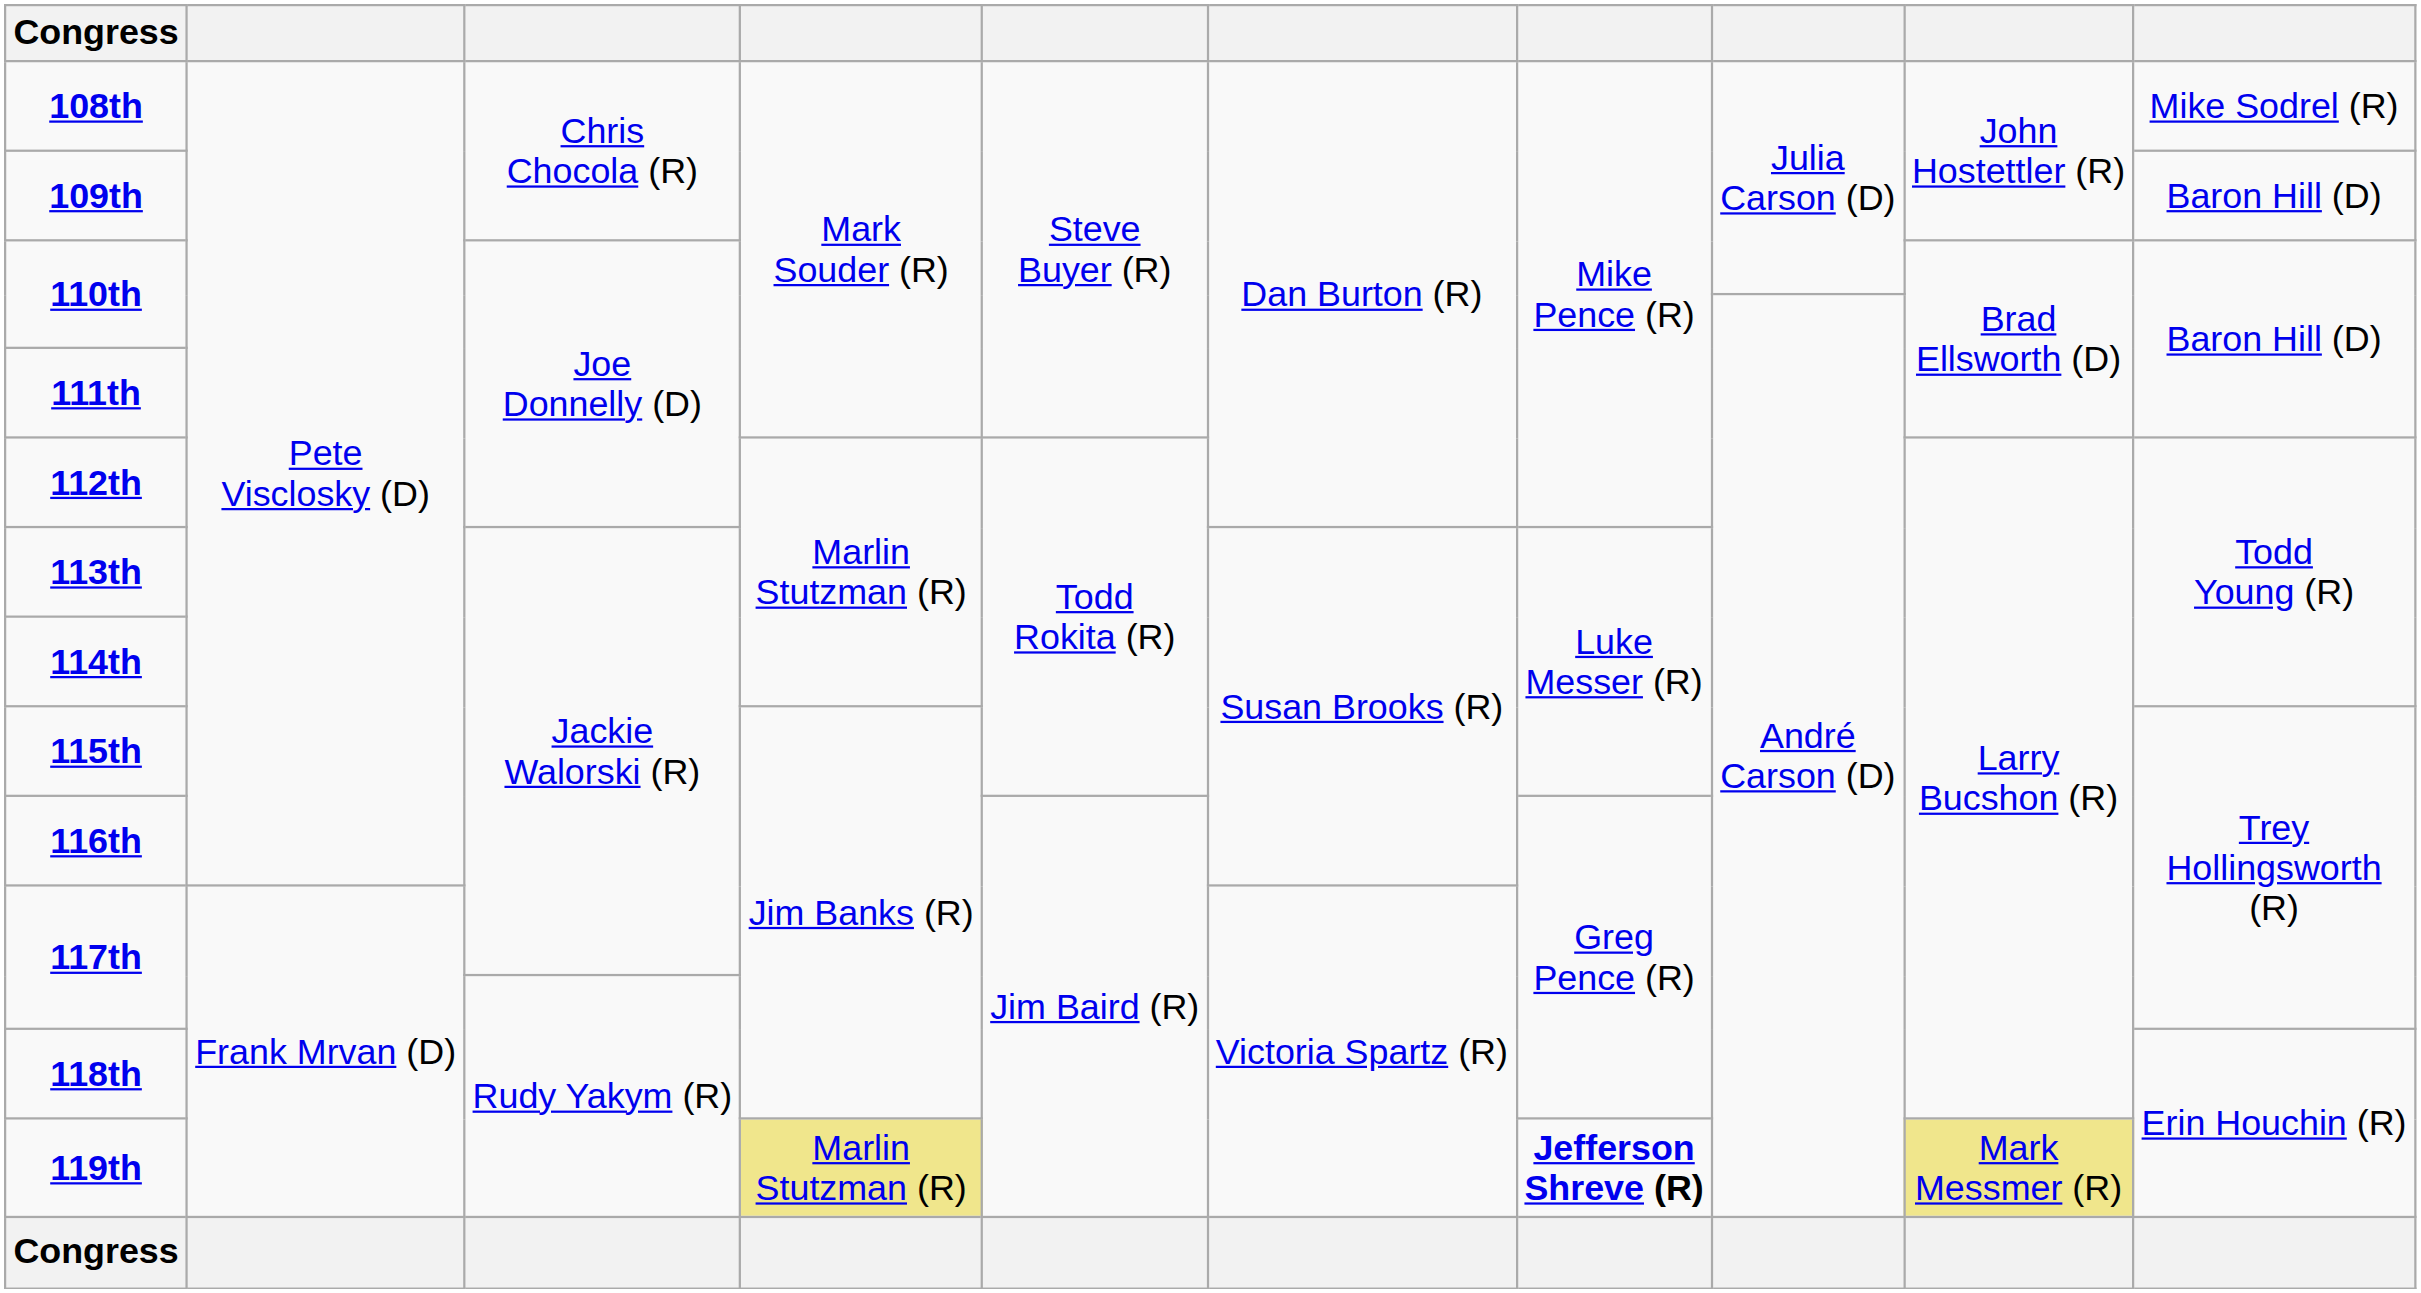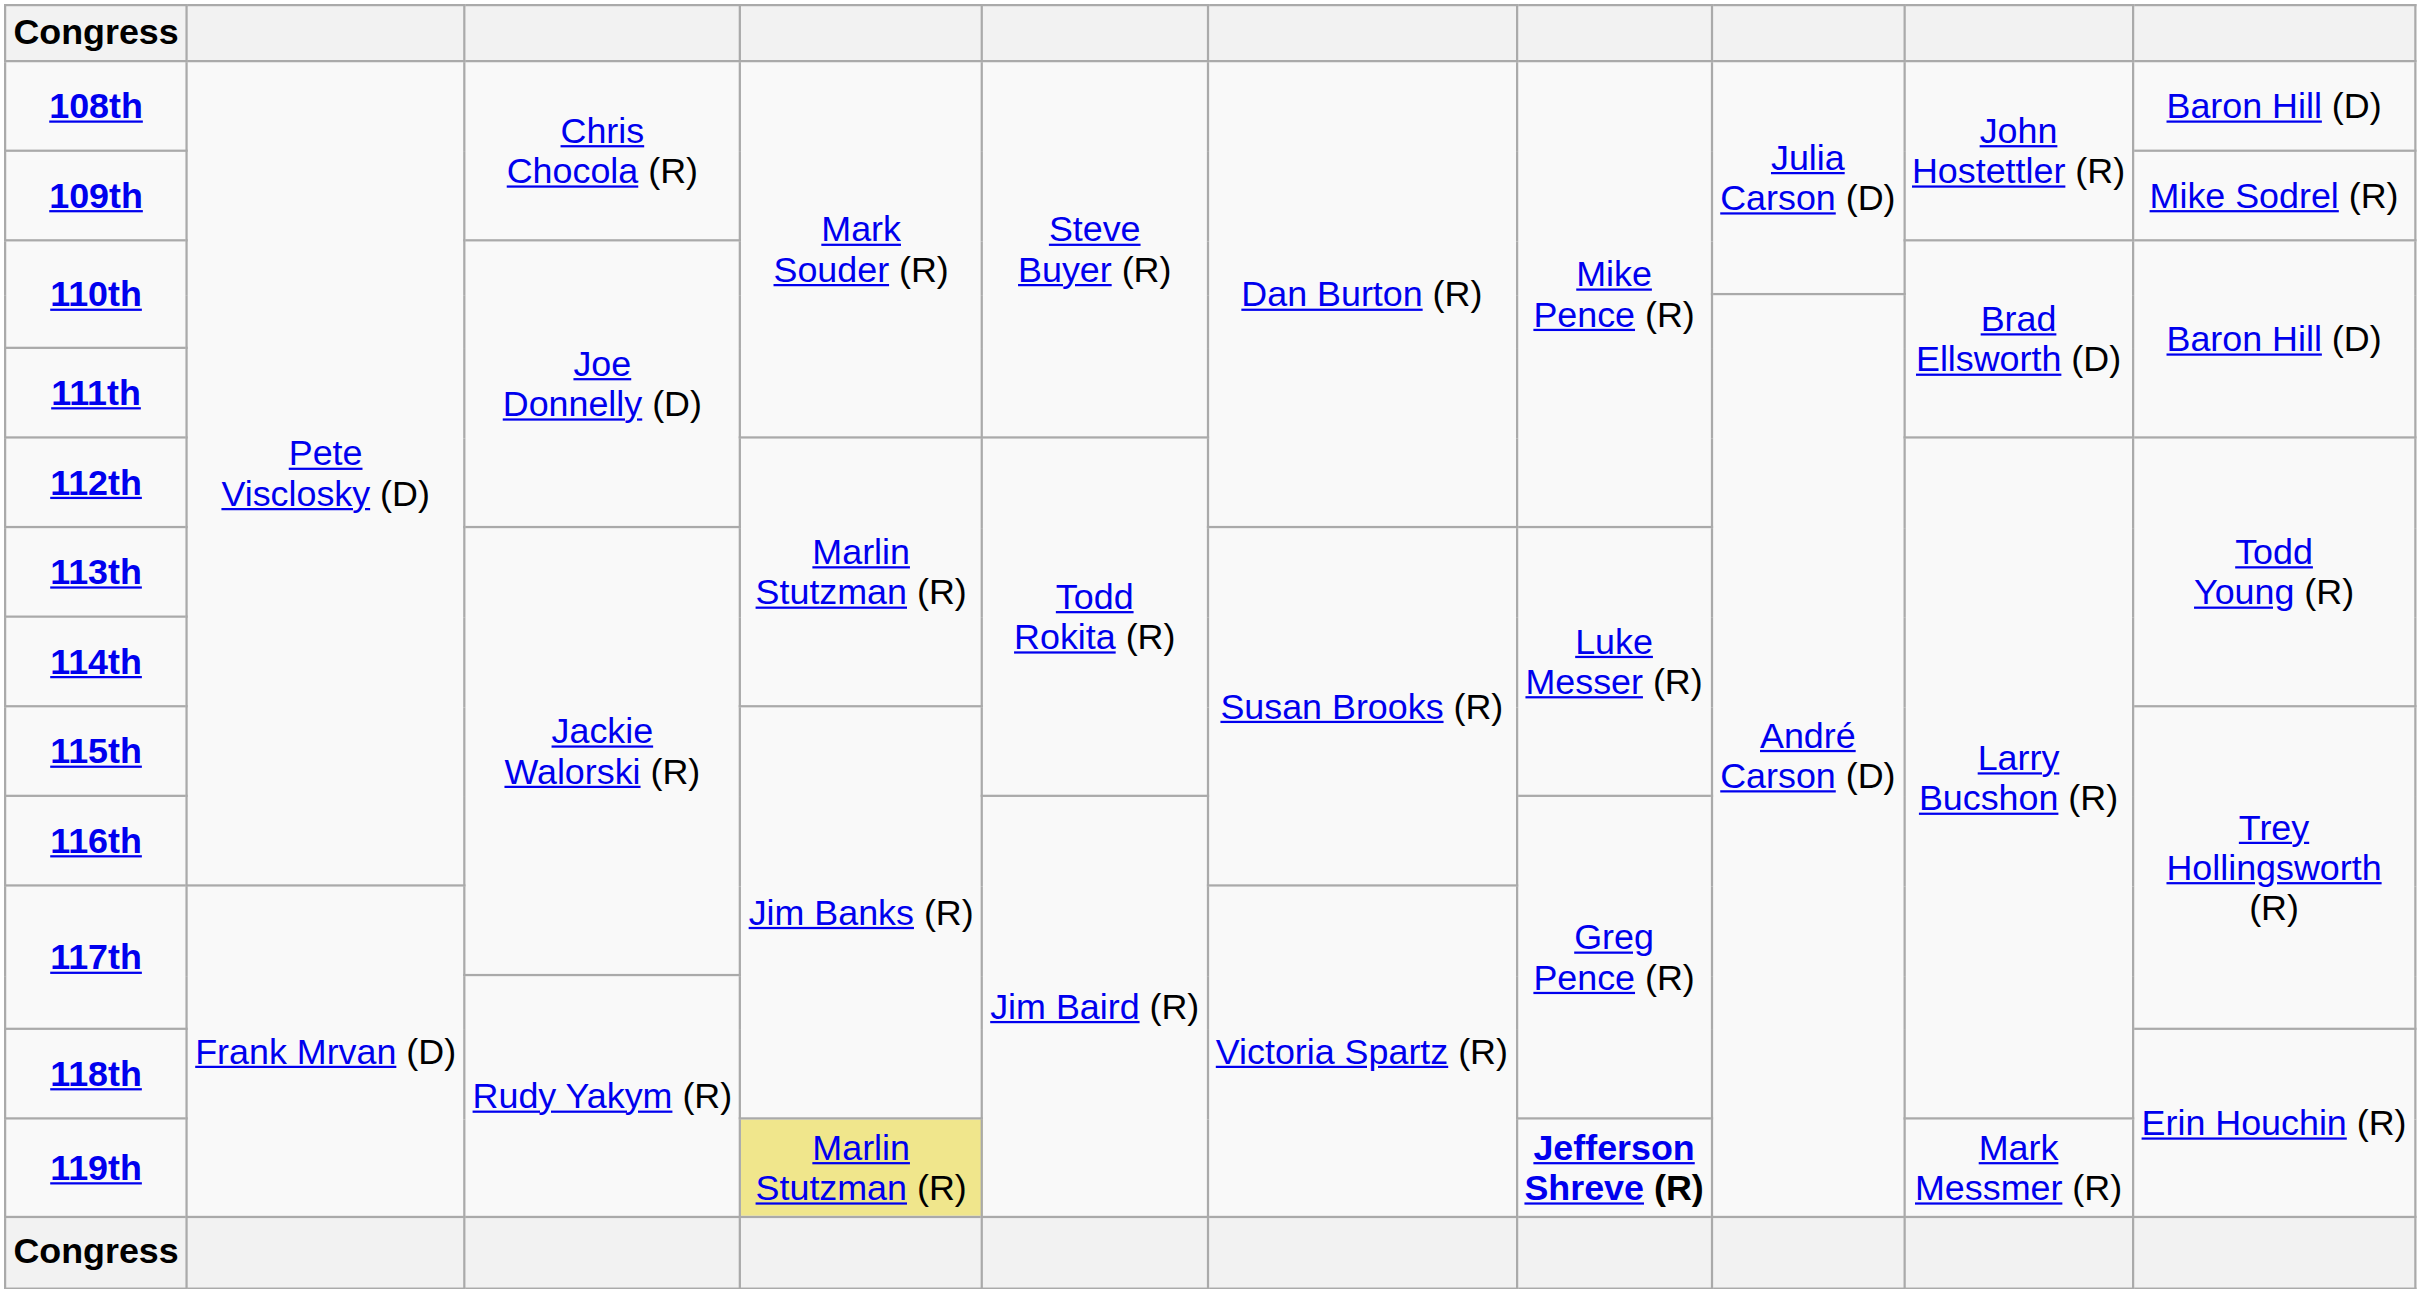(2274, 106) Mike Sodrel (R) -> (2274, 106) Baron Hill (D)
(2274, 195) Baron Hill (D) -> (2274, 195) Mike Sodrel (R)
(2019, 1167) khaki background -> (2019, 1167) no background
